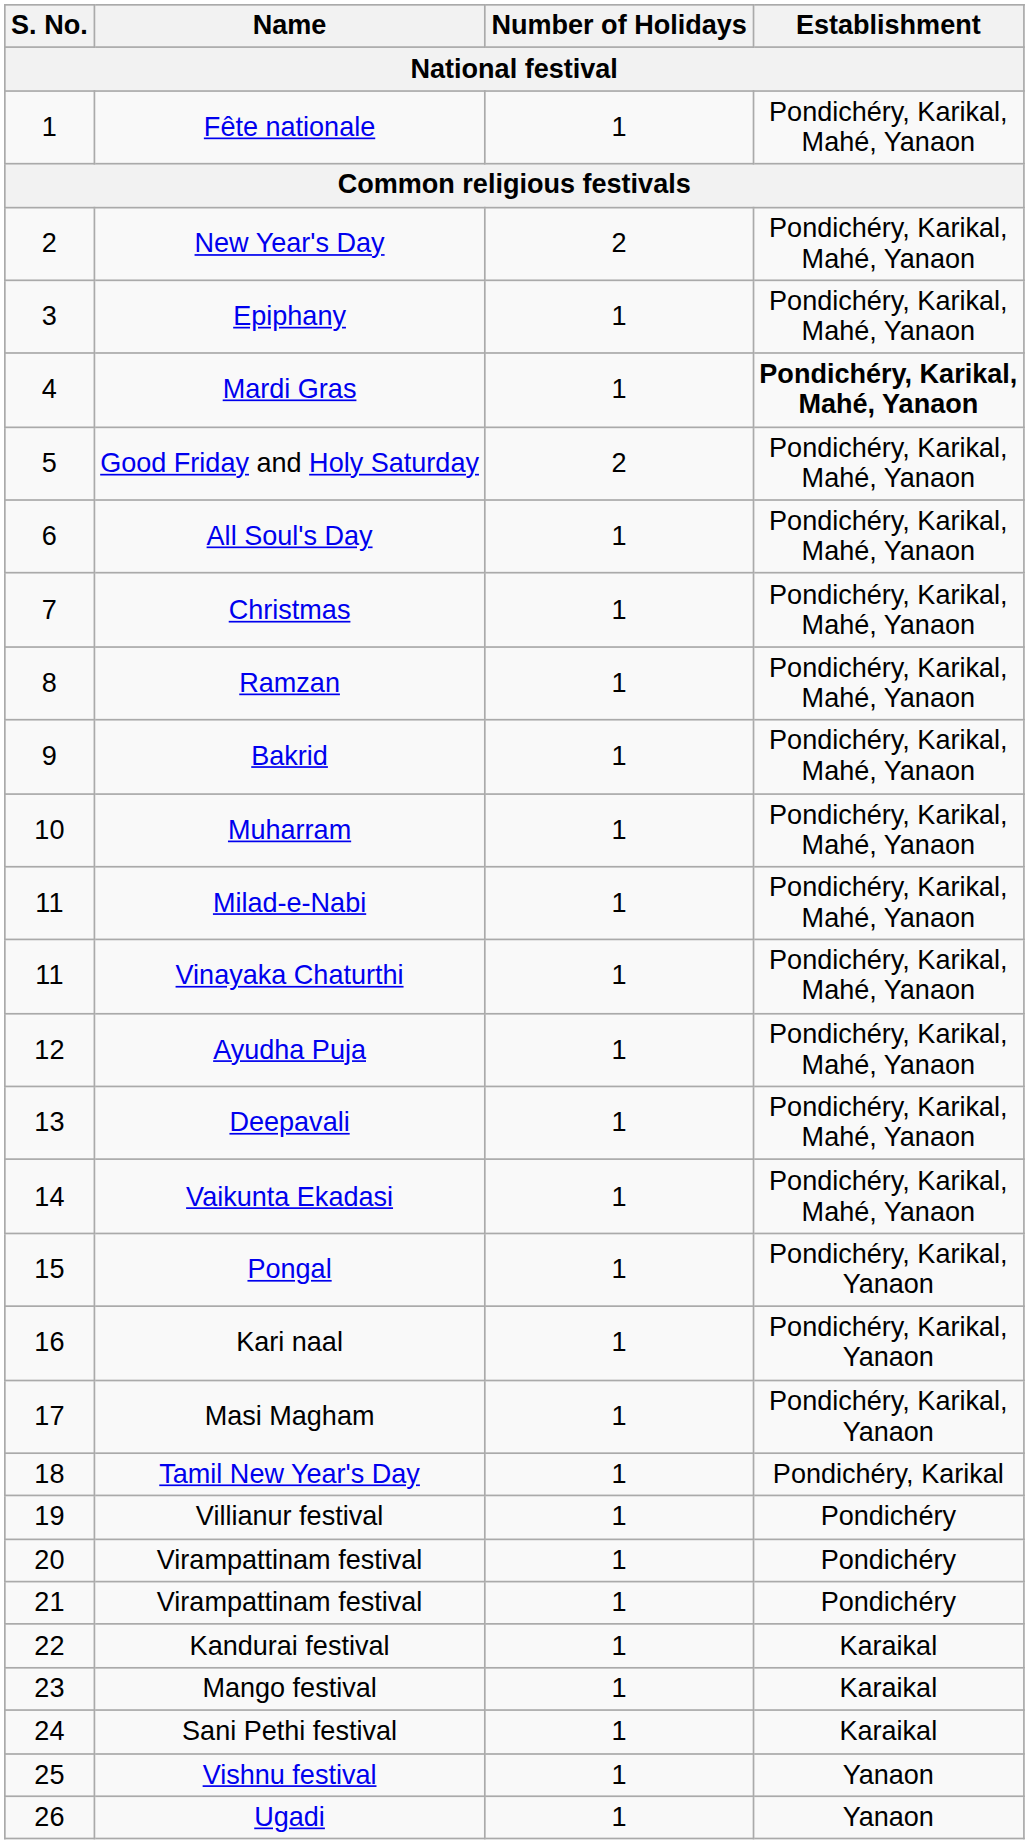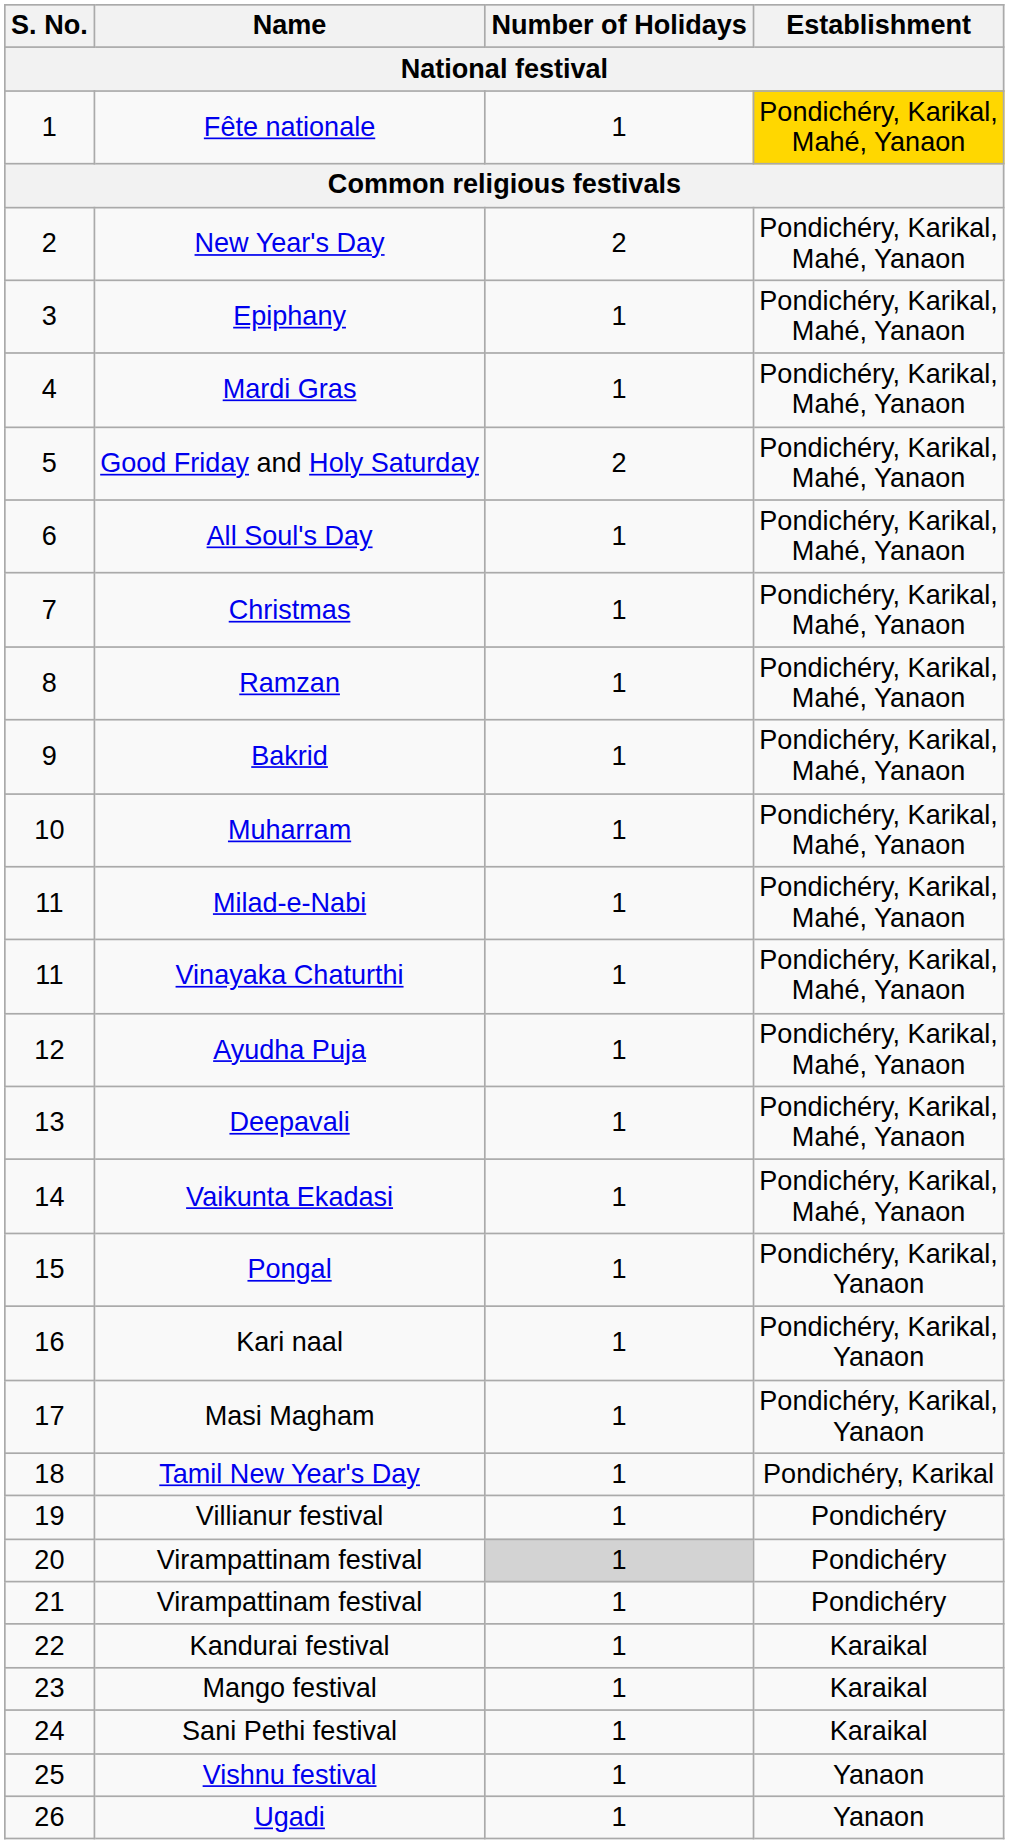(888, 126) no background -> (879, 126) gold background
(888, 389) bold -> (879, 389) normal
(619, 1559) no background -> (619, 1559) lightgrey background
